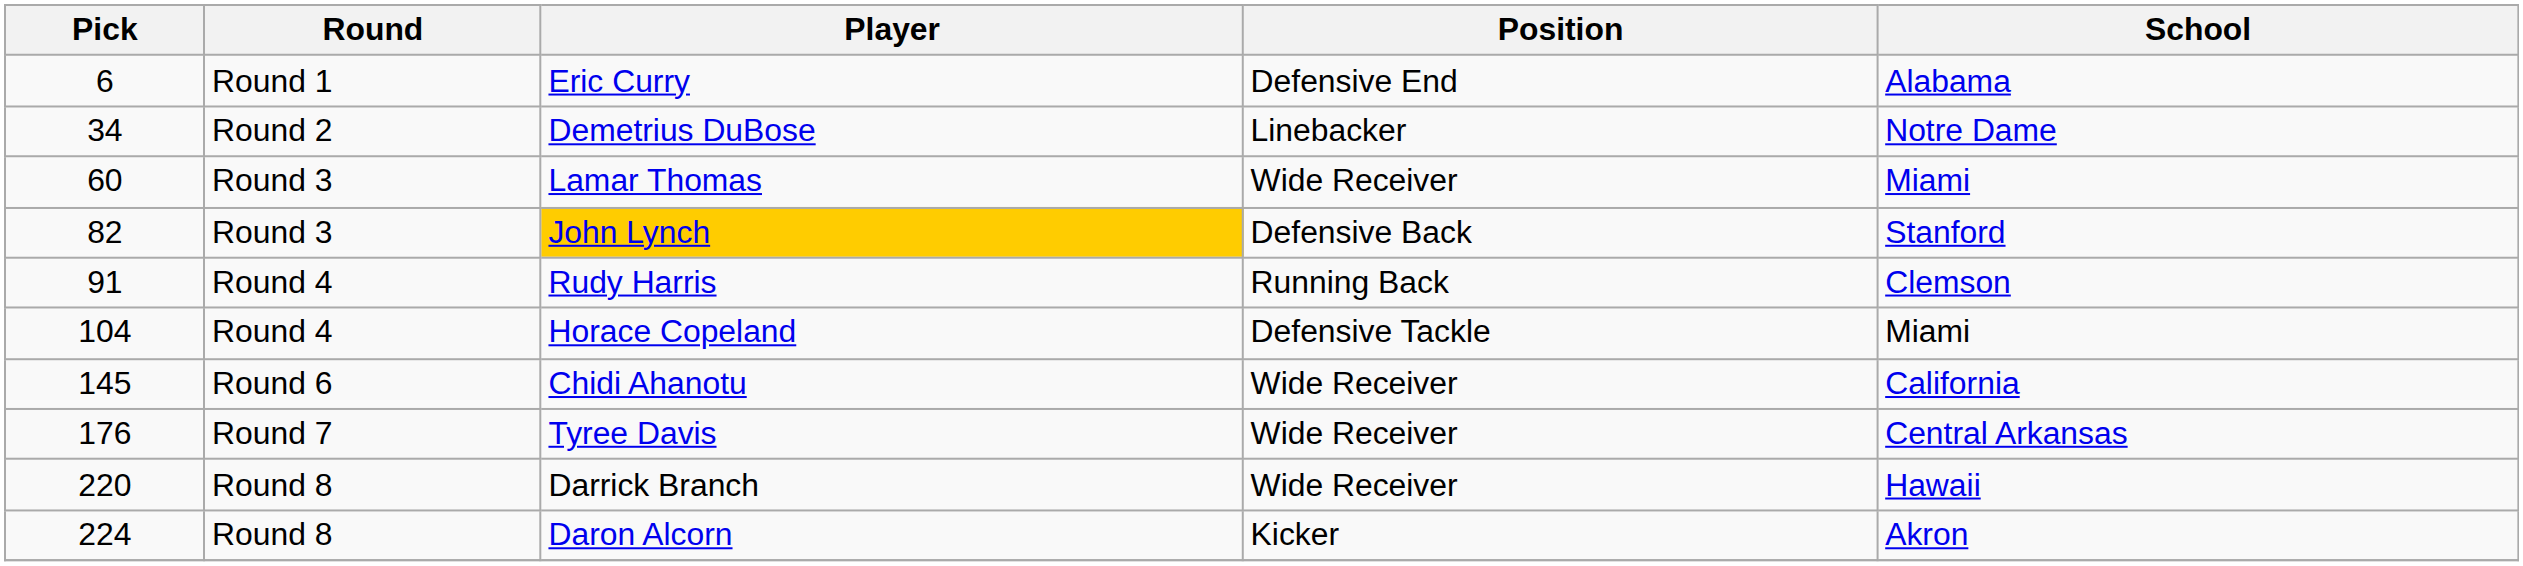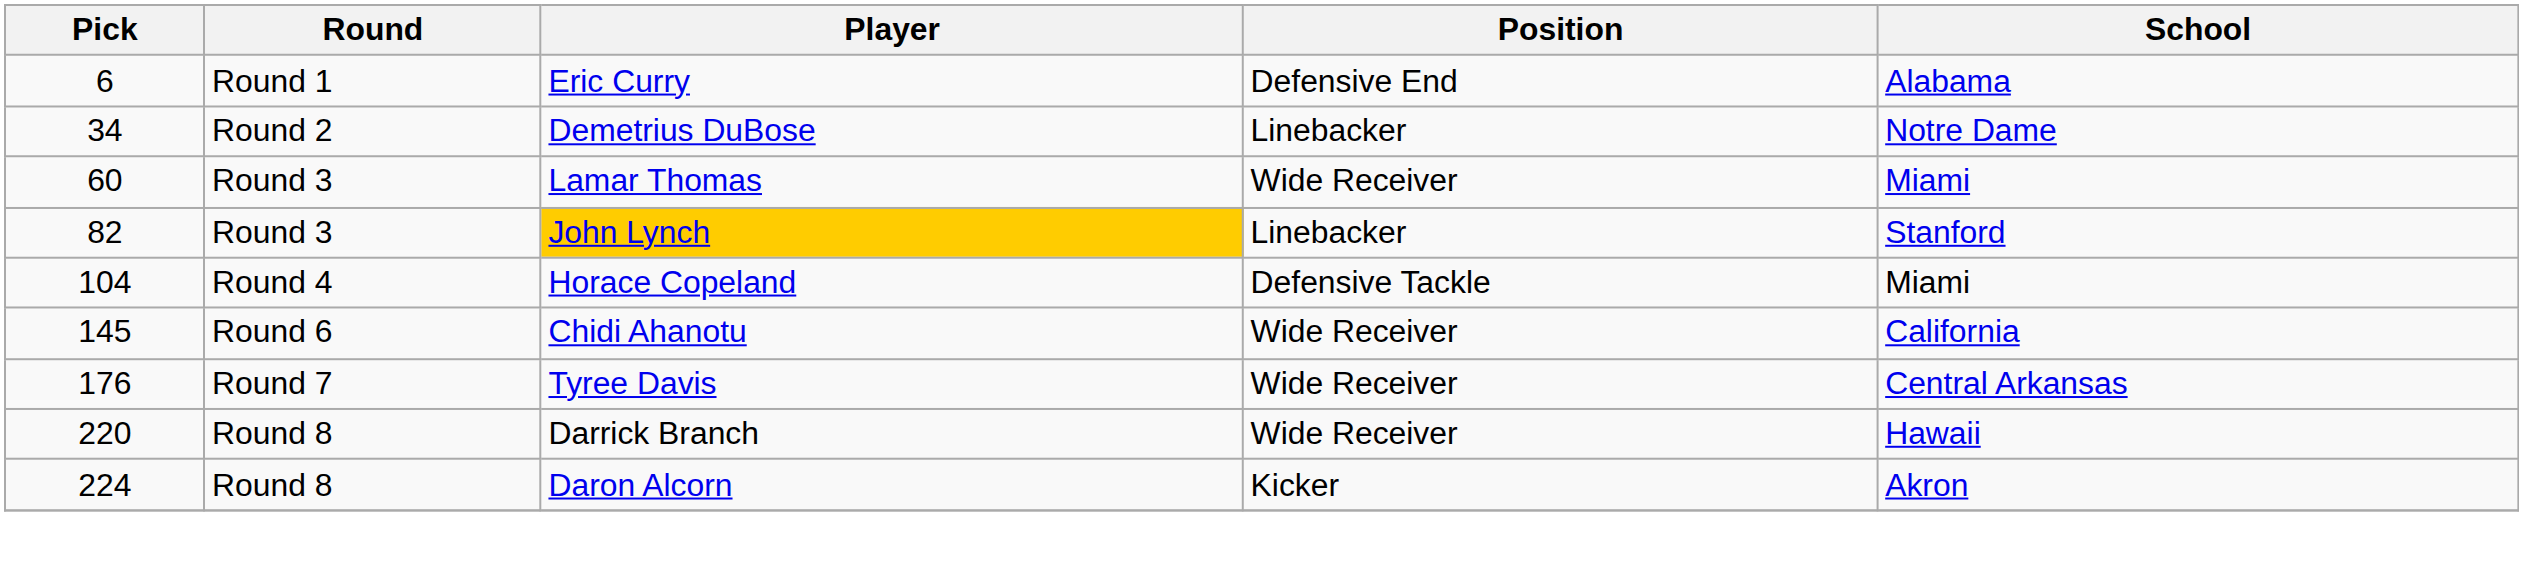(1361, 231) Defensive Back -> (1328, 231) Linebacker
- row: (632, 282)
